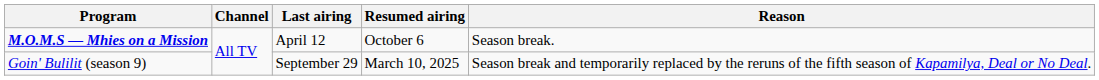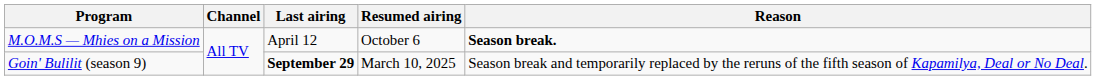(108, 39) bold -> (104, 39) normal
(513, 39) normal -> (512, 39) bold
(317, 63) normal -> (311, 63) bold
